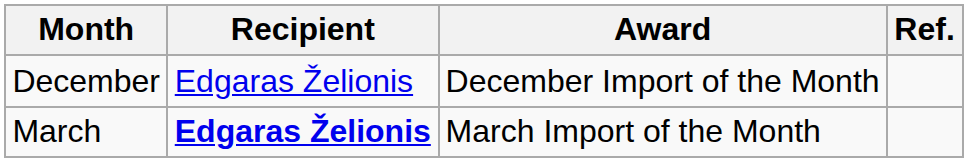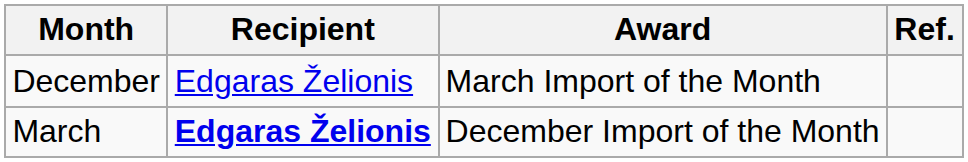(663, 80) December Import of the Month -> (633, 80) March Import of the Month
(633, 131) March Import of the Month -> (663, 131) December Import of the Month
